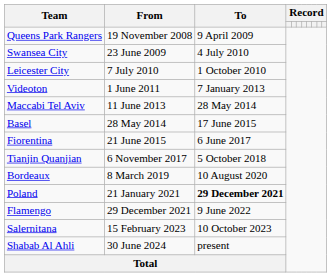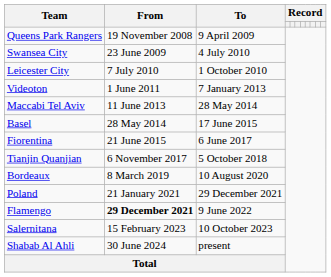(240, 193) bold -> (240, 193) normal
(149, 210) normal -> (150, 210) bold
